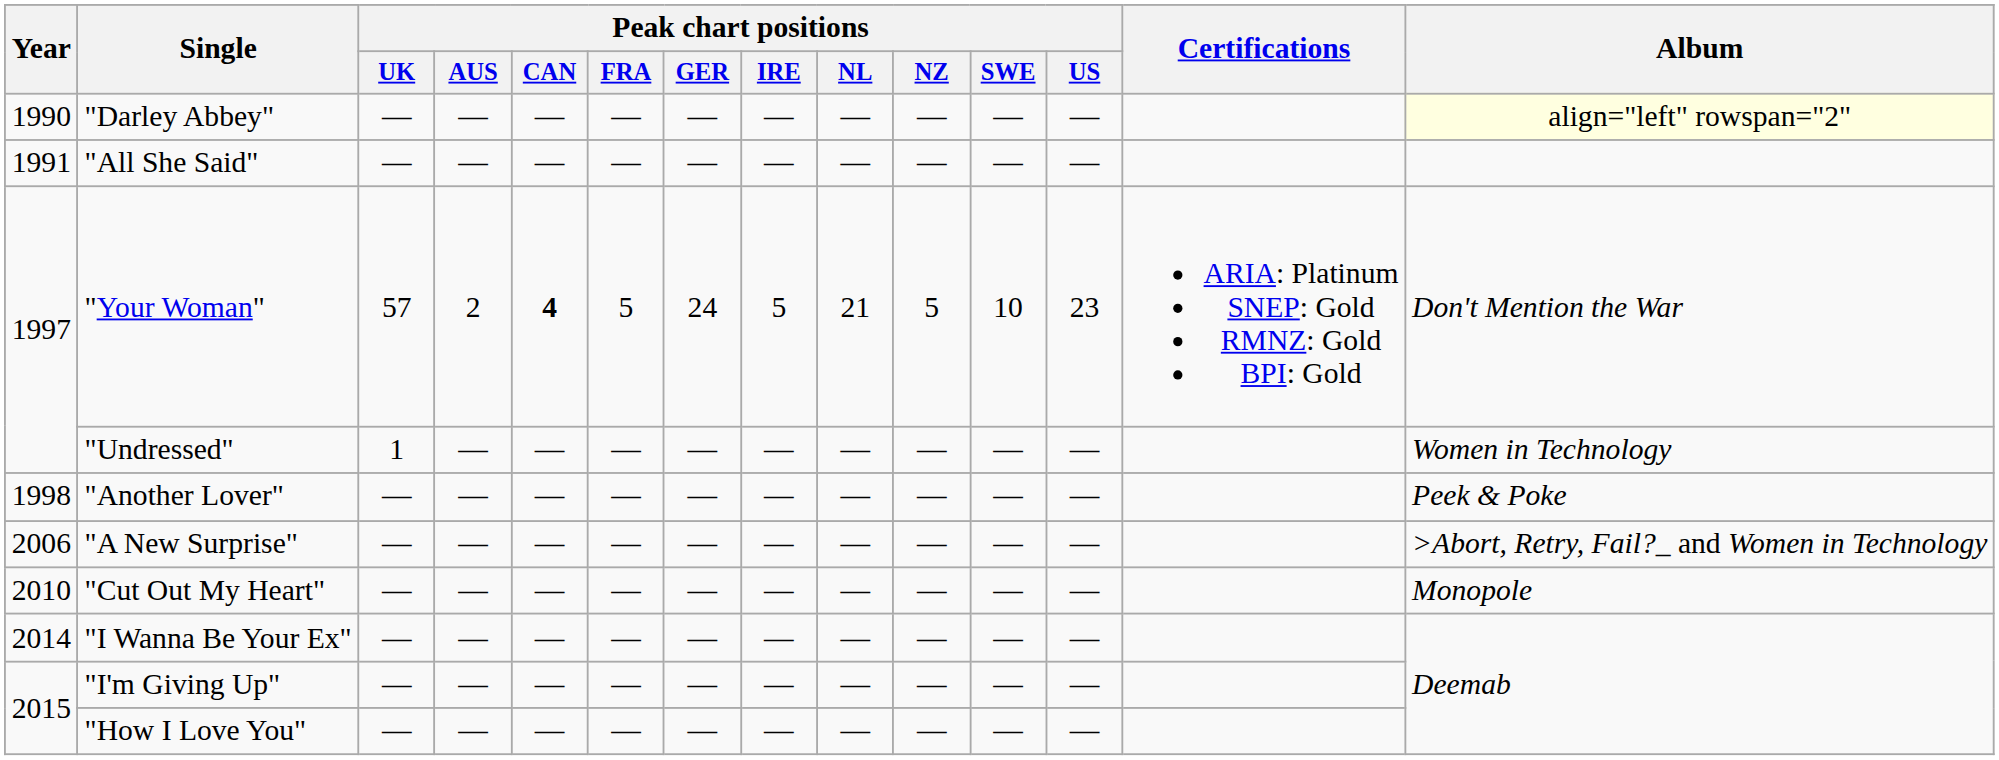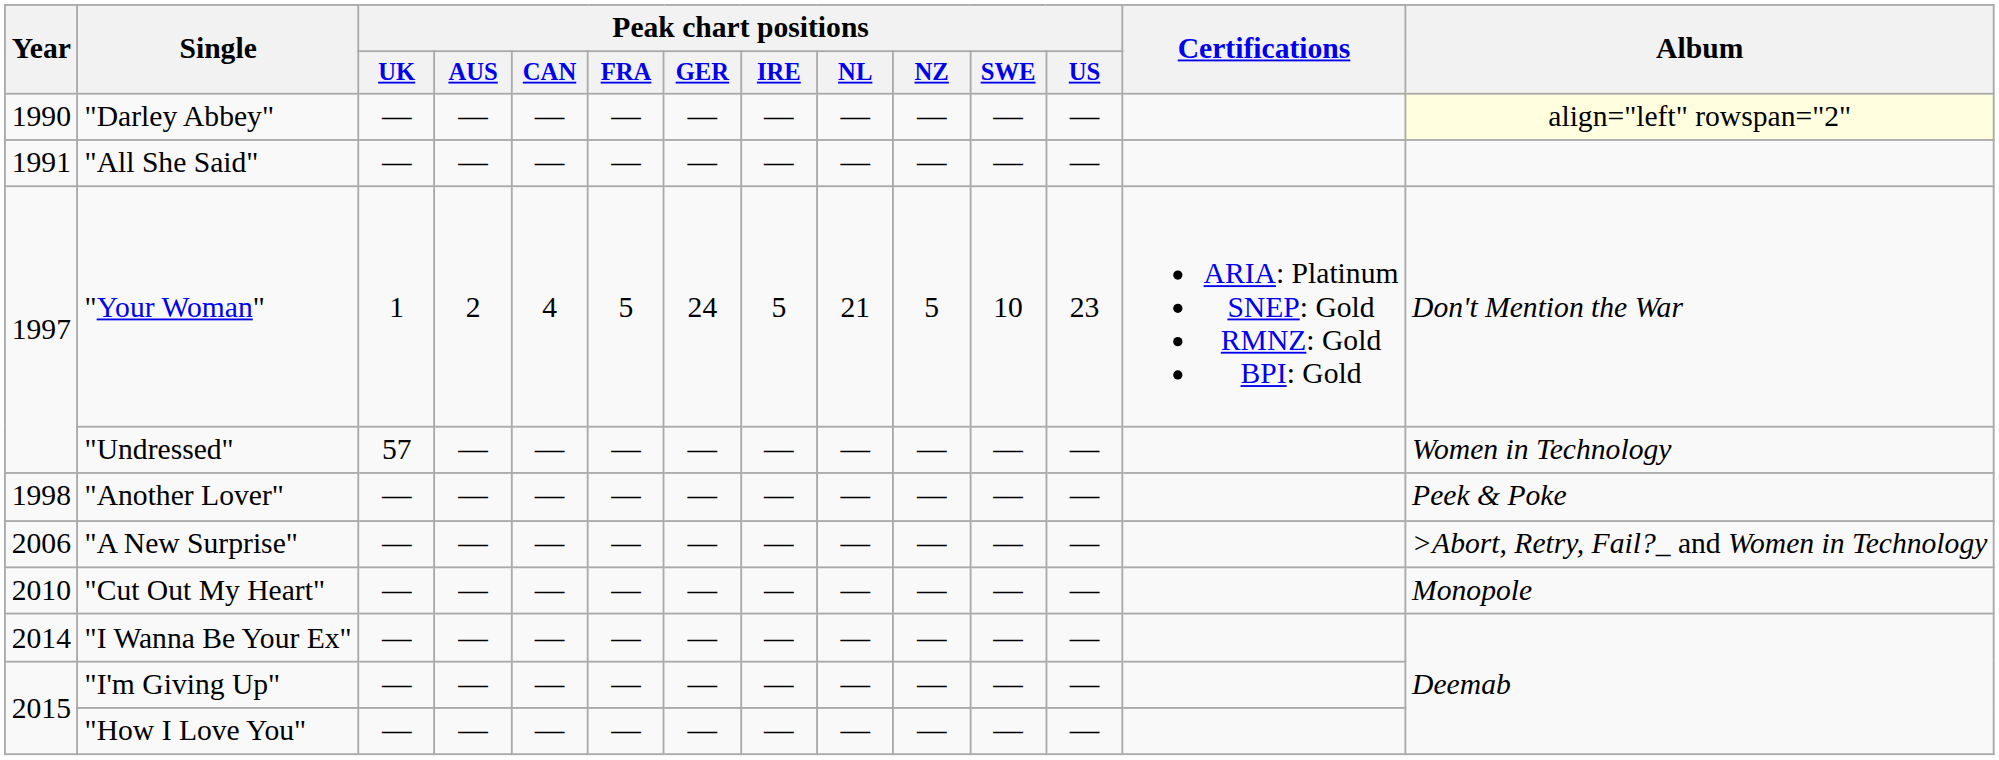(397, 306) 57 -> (397, 306) 1
(550, 306) bold -> (550, 306) normal
(397, 449) 1 -> (397, 449) 57
